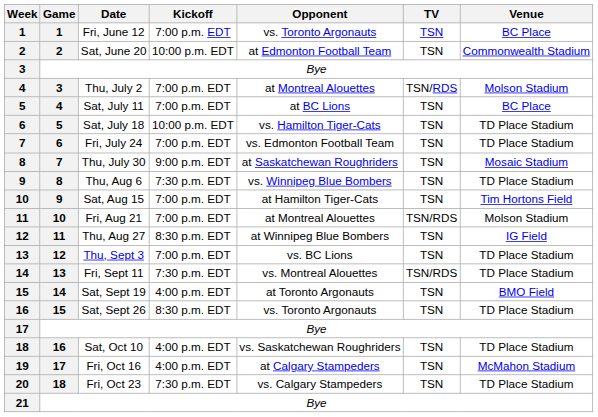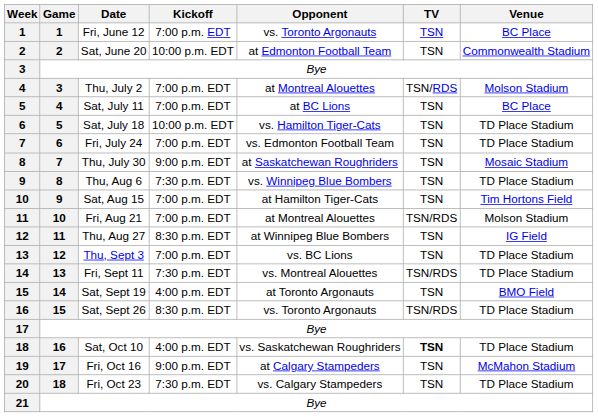(432, 310) TSN -> (432, 310) TSN/RDS
(432, 347) normal -> (432, 347) bold
(193, 366) 4:00 p.m. EDT -> (193, 366) 9:00 p.m. EDT
